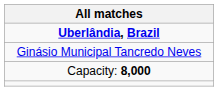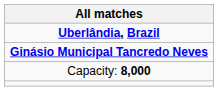(109, 52) normal -> (109, 52) bold
